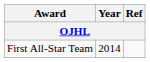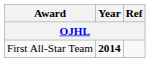(109, 48) normal -> (109, 48) bold
